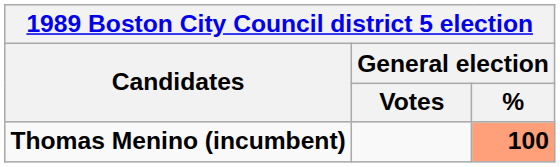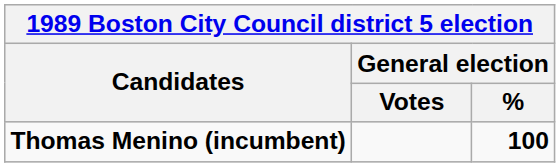(528, 141) lightsalmon background -> (528, 141) no background
